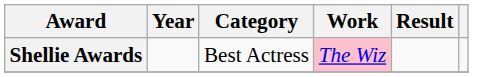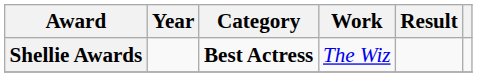(257, 54) normal -> (259, 54) bold
(353, 54) pink background -> (357, 54) no background
